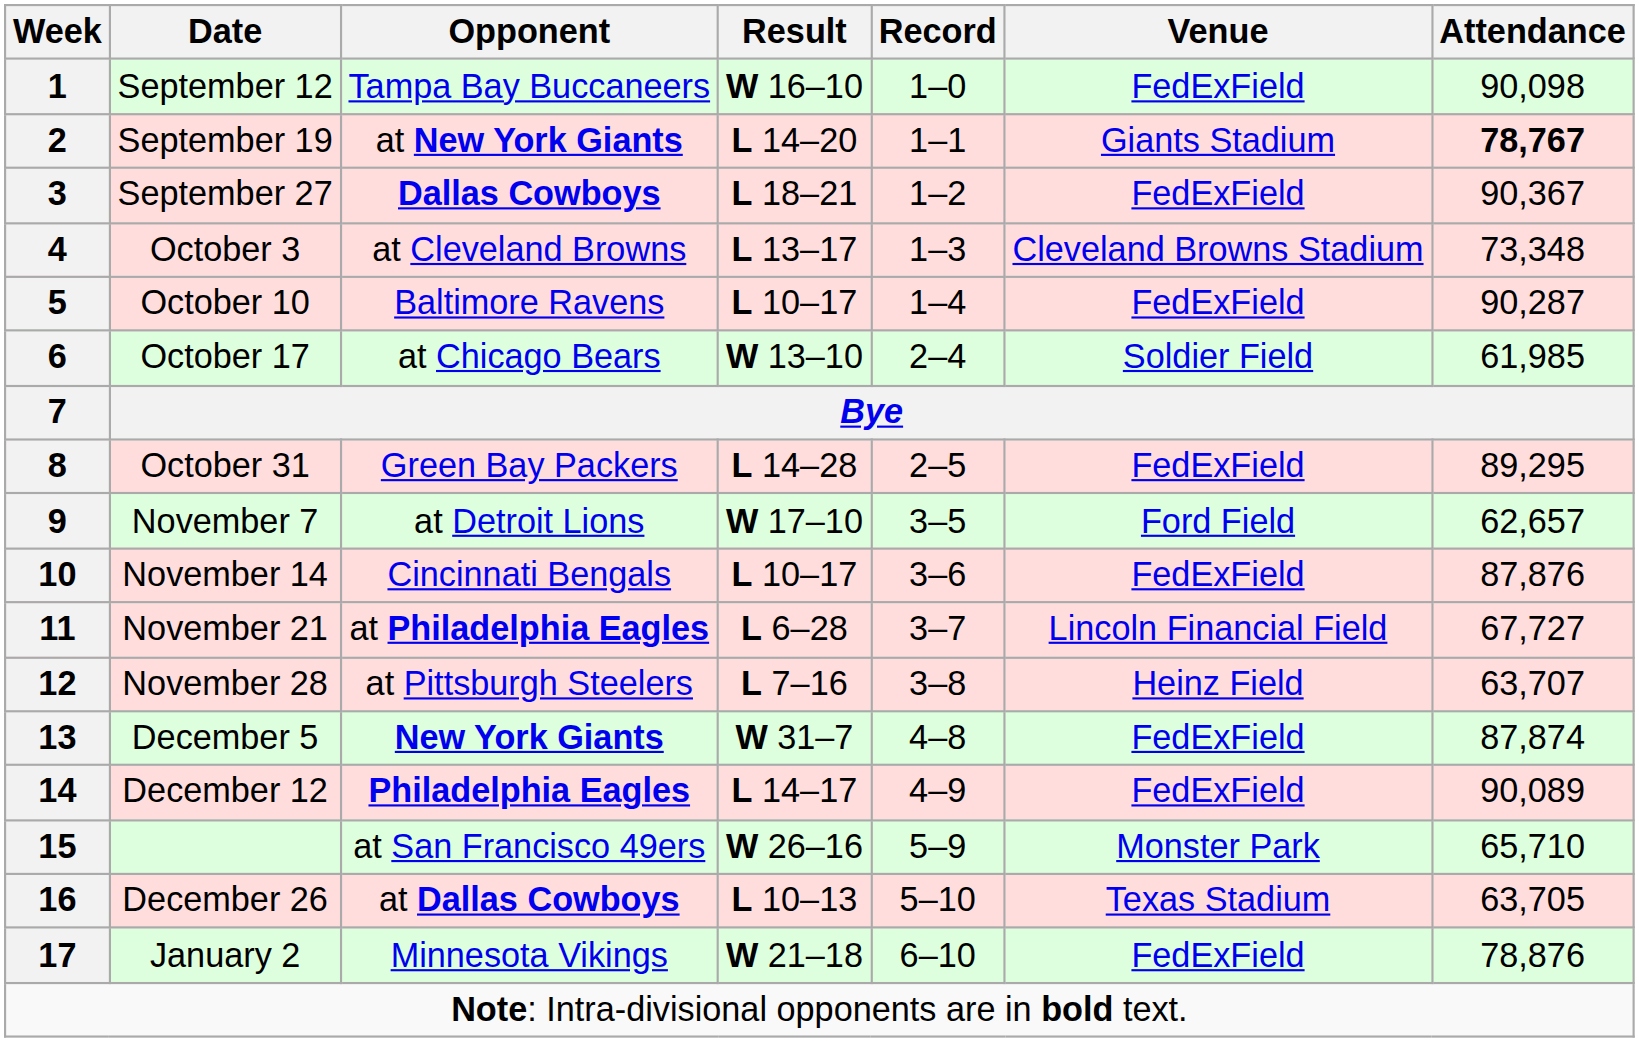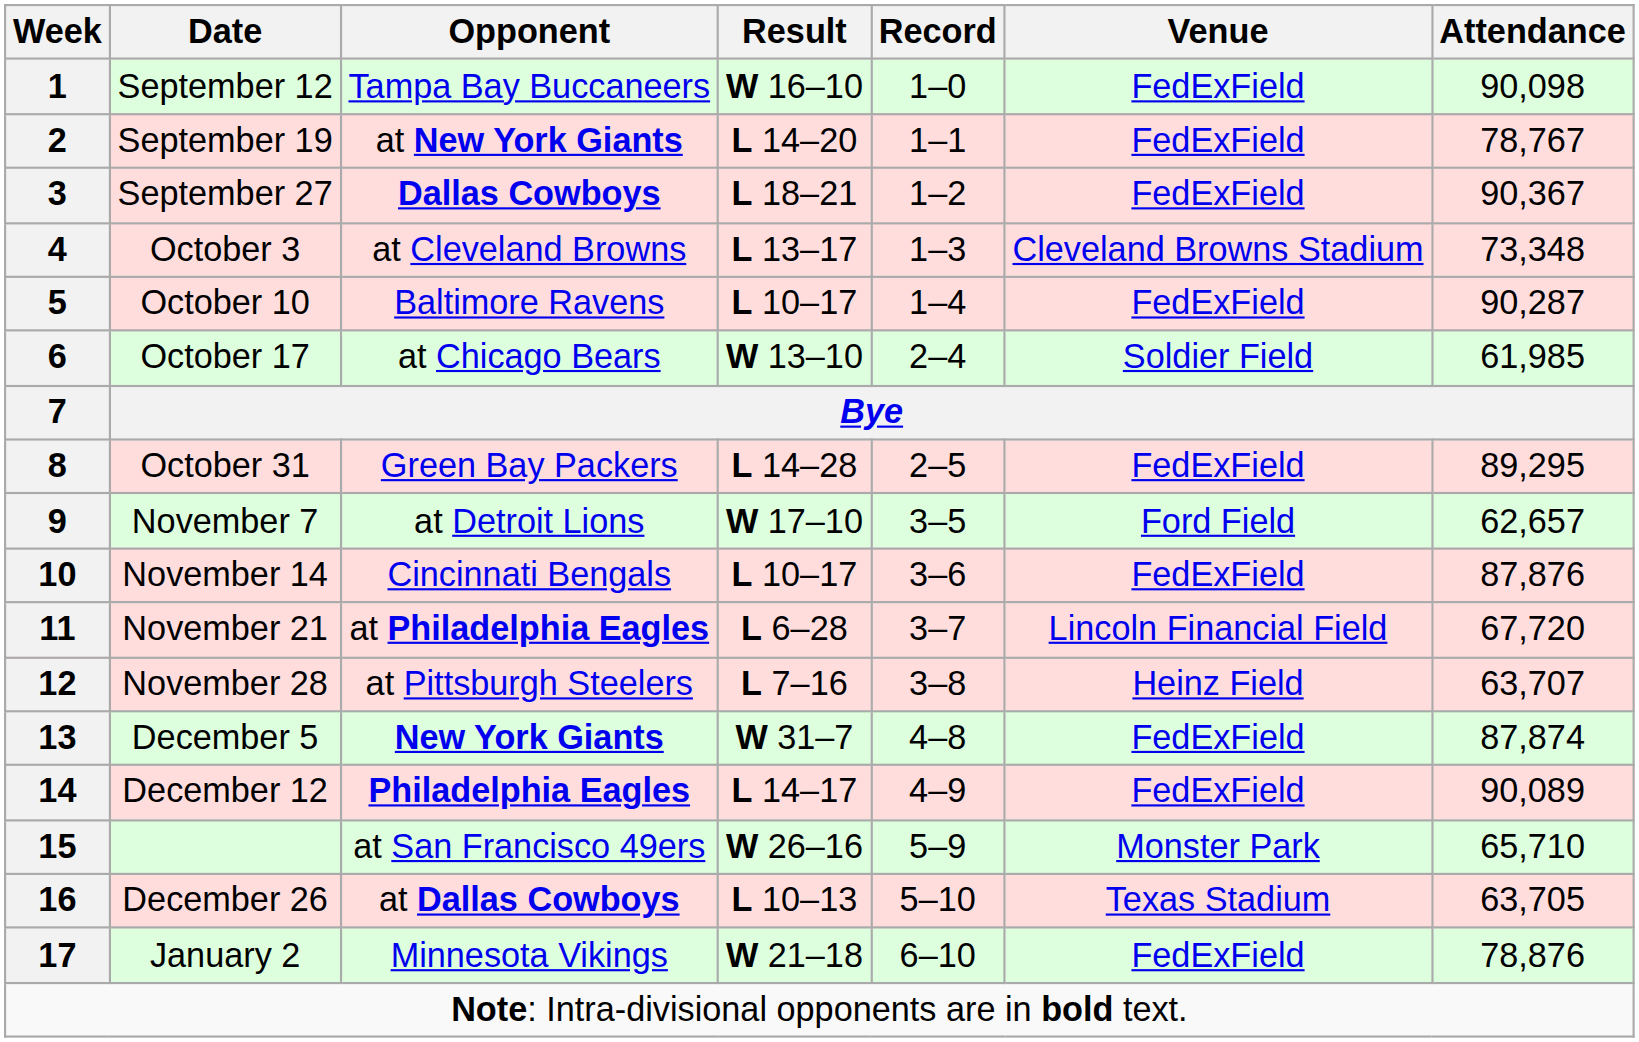(1218, 140) Giants Stadium -> (1218, 140) FedExField
(1533, 140) bold -> (1533, 140) normal
(1533, 628) 67,727 -> (1533, 628) 67,720
